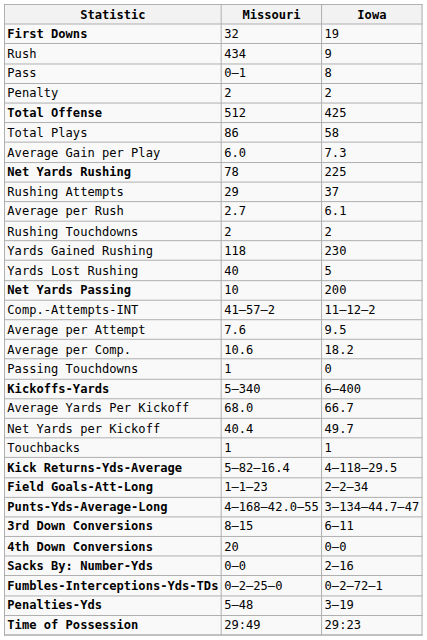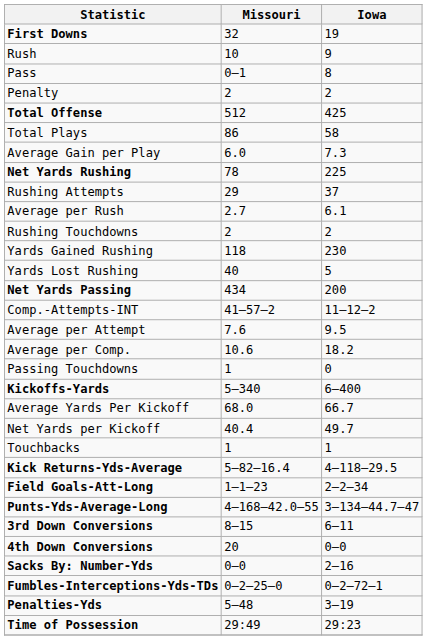(235, 54) 434 -> (231, 54) 10
(231, 290) 10 -> (235, 290) 434
